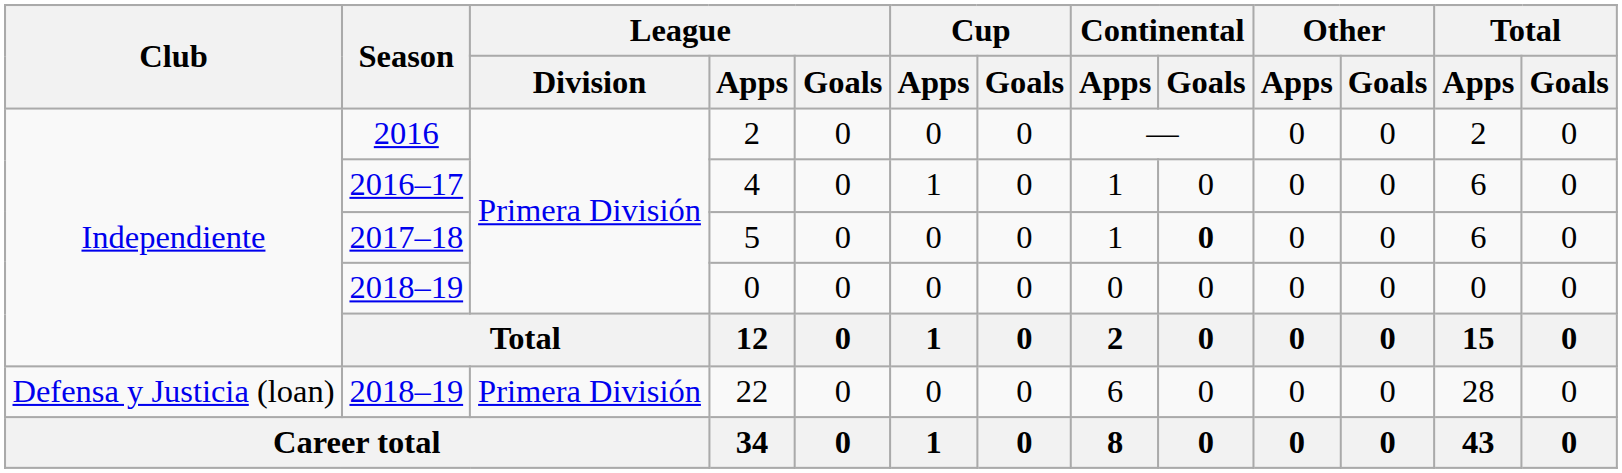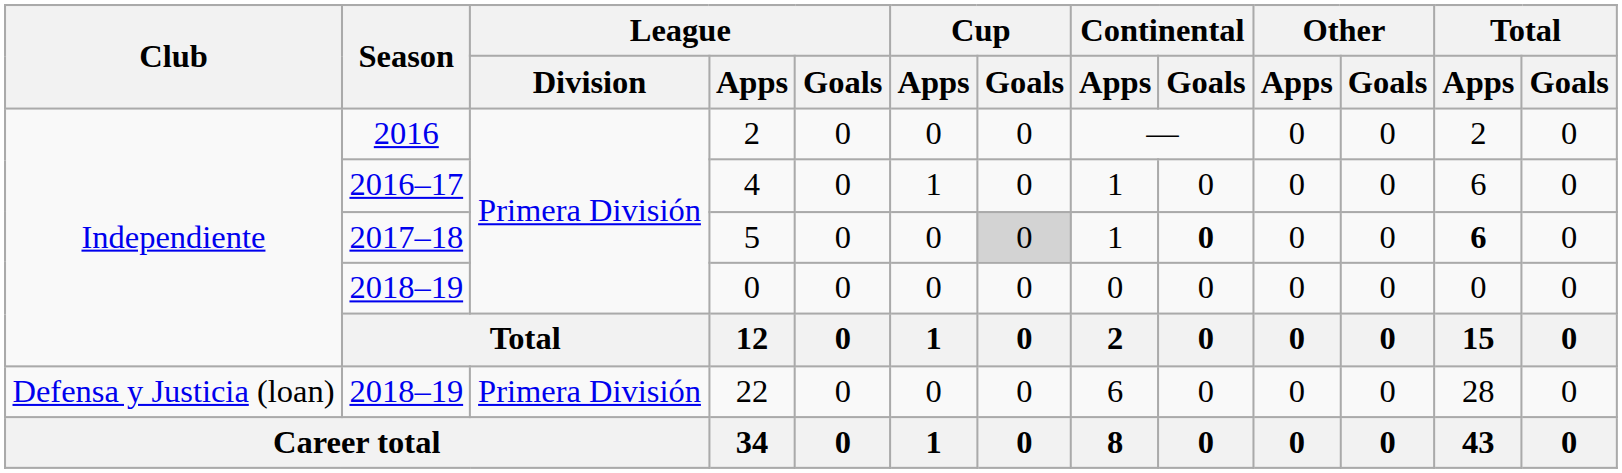(1024, 236) no background -> (1024, 236) lightgrey background
(1478, 236) normal -> (1478, 236) bold
